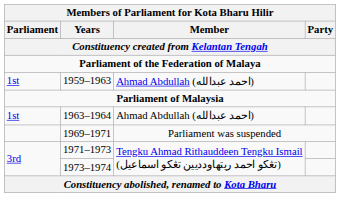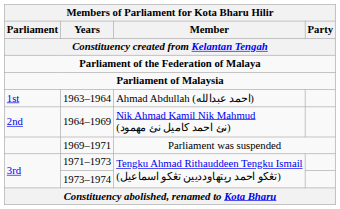- row: (87, 81)
+ row: (87, 122)
